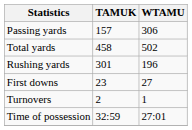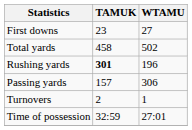rows swapped: (32, 82) <-> (37, 30)
(104, 64) normal -> (104, 64) bold
